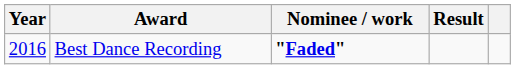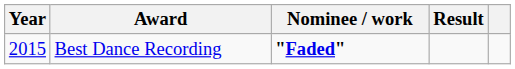(27, 48) 2016 -> (27, 48) 2015
